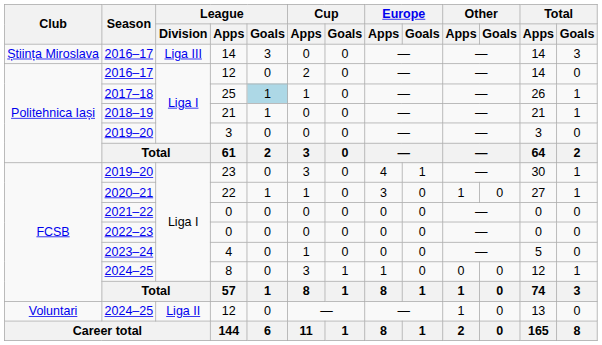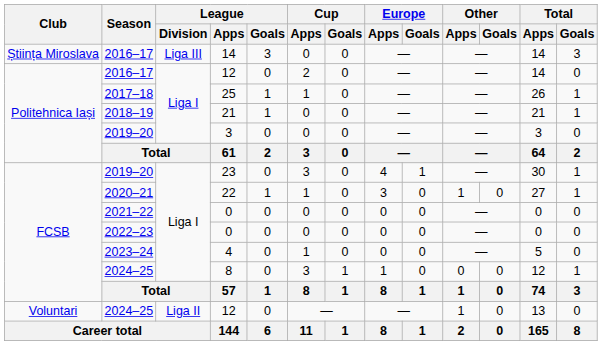(268, 93) lightblue background -> (268, 93) no background
